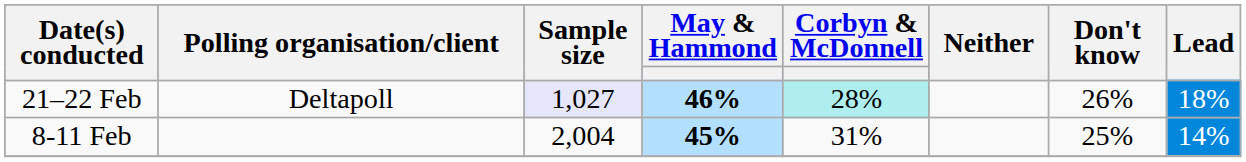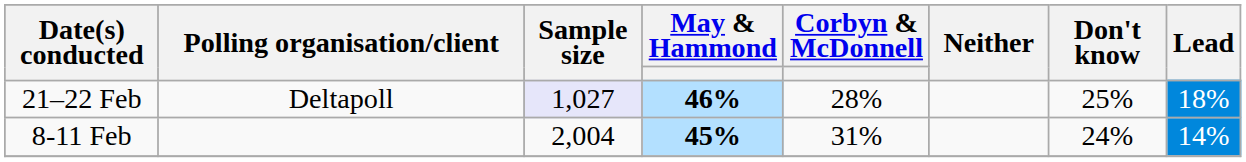(856, 98) paleturquoise background -> (856, 98) no background
(1107, 98) 26% -> (1107, 98) 25%
(1107, 136) 25% -> (1107, 136) 24%
